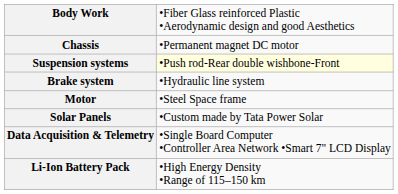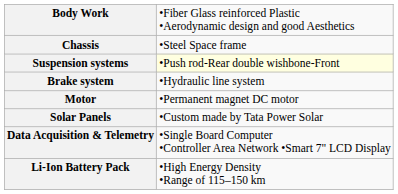(229, 44) •Permanent magnet DC motor -> (203, 44) •Steel Space frame
(203, 99) •Steel Space frame -> (229, 99) •Permanent magnet DC motor
